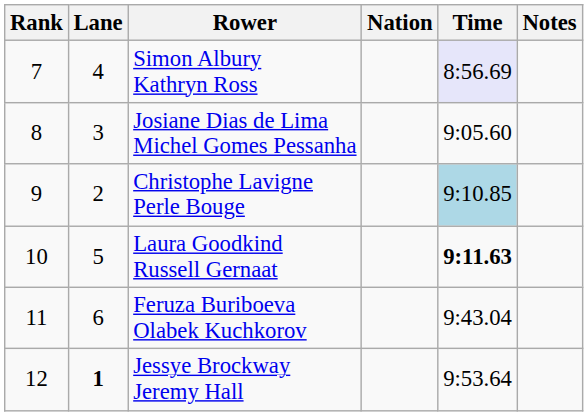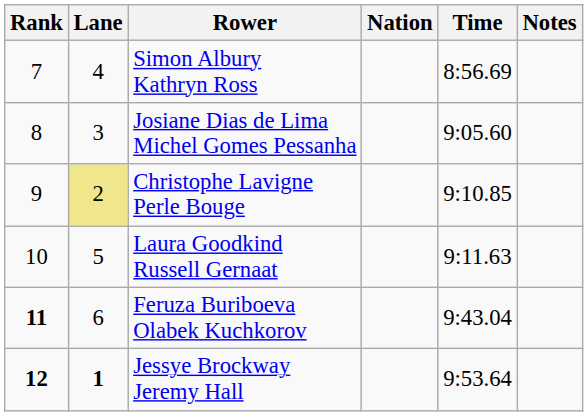(478, 71) lavender background -> (478, 71) no background
(98, 194) no background -> (98, 194) khaki background
(478, 194) lightblue background -> (478, 194) no background
(478, 256) bold -> (478, 256) normal
(36, 317) normal -> (36, 317) bold
(36, 379) normal -> (36, 379) bold
